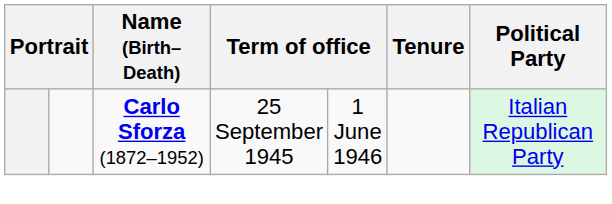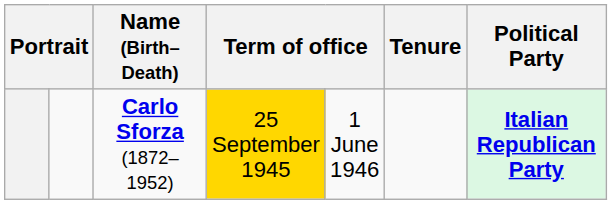(269, 131) no background -> (266, 143) gold background
(538, 131) normal -> (536, 143) bold
